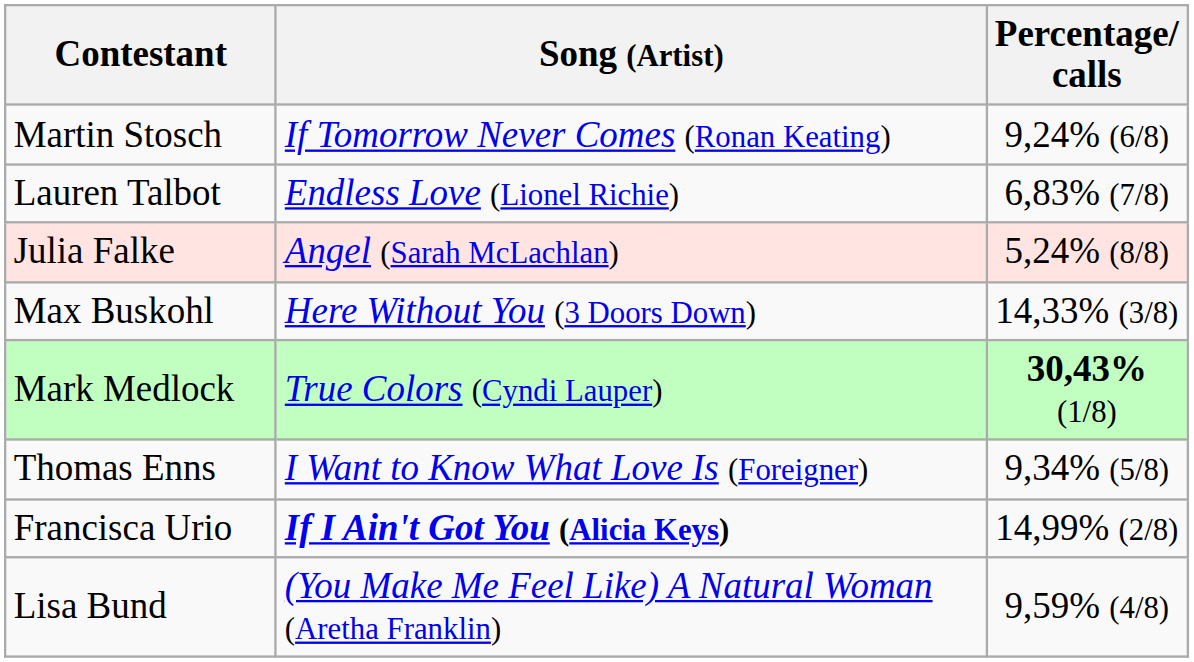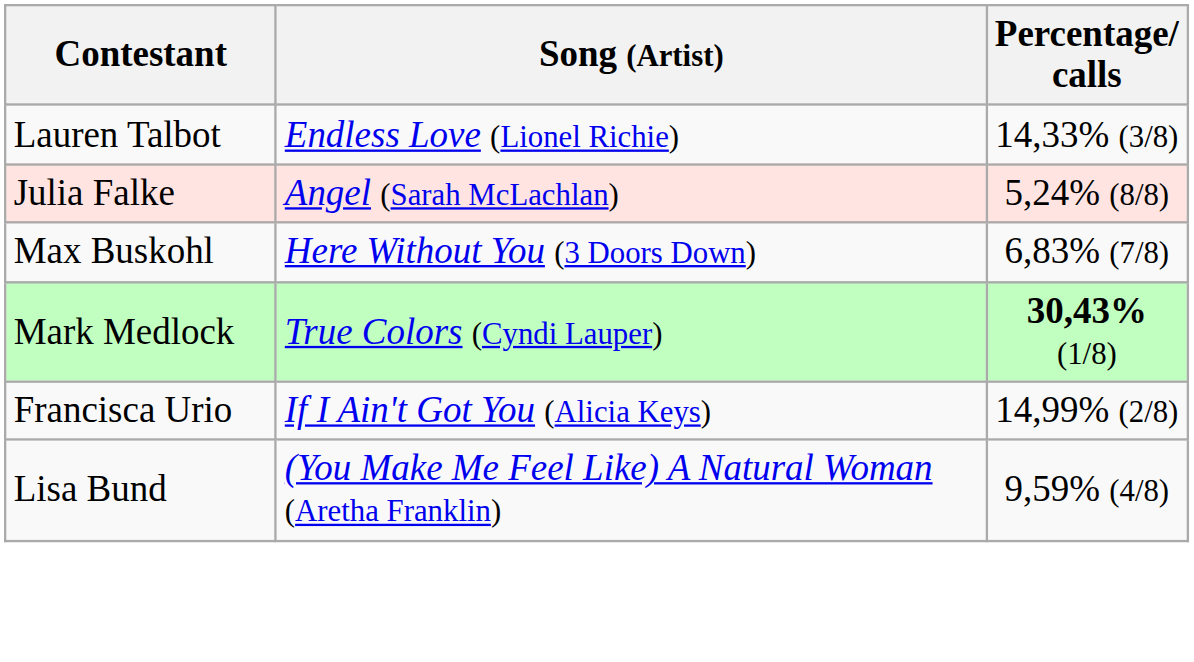- row: (118, 134)
(1087, 192) 6,83% (7/8) -> (1087, 134) 14,33% (3/8)
(1087, 309) 14,33% (3/8) -> (1087, 251) 6,83% (7/8)
- row: (115, 468)
(507, 527) bold -> (498, 410) normal
